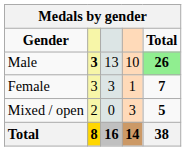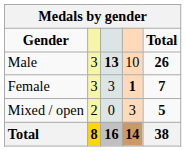(94, 63) bold -> (94, 63) normal
(111, 63) normal -> (111, 63) bold
(162, 63) lightgreen background -> (162, 63) no background
(132, 87) normal -> (132, 87) bold
